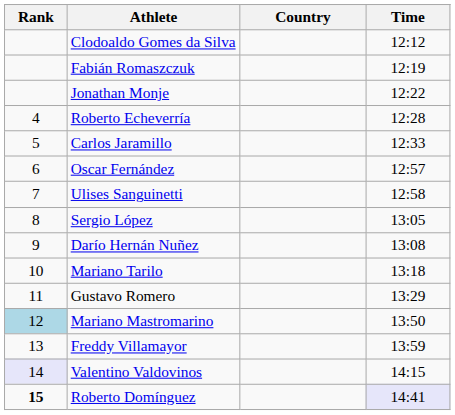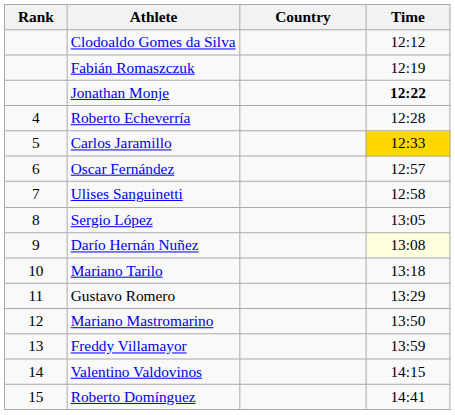(408, 93) normal -> (408, 93) bold
(408, 143) no background -> (408, 143) gold background
(408, 245) no background -> (408, 245) lightyellow background
(36, 321) lightblue background -> (36, 321) no background
(36, 371) lavender background -> (36, 371) no background
(36, 397) bold -> (36, 397) normal
(408, 397) lavender background -> (408, 397) no background
